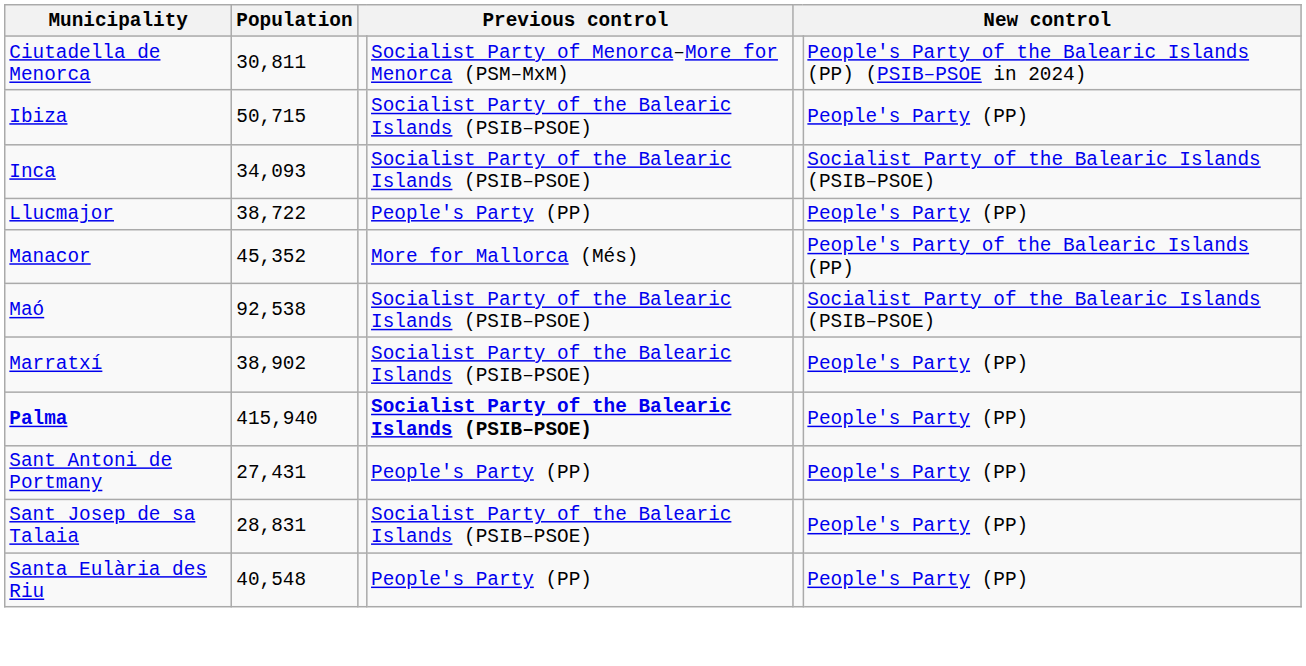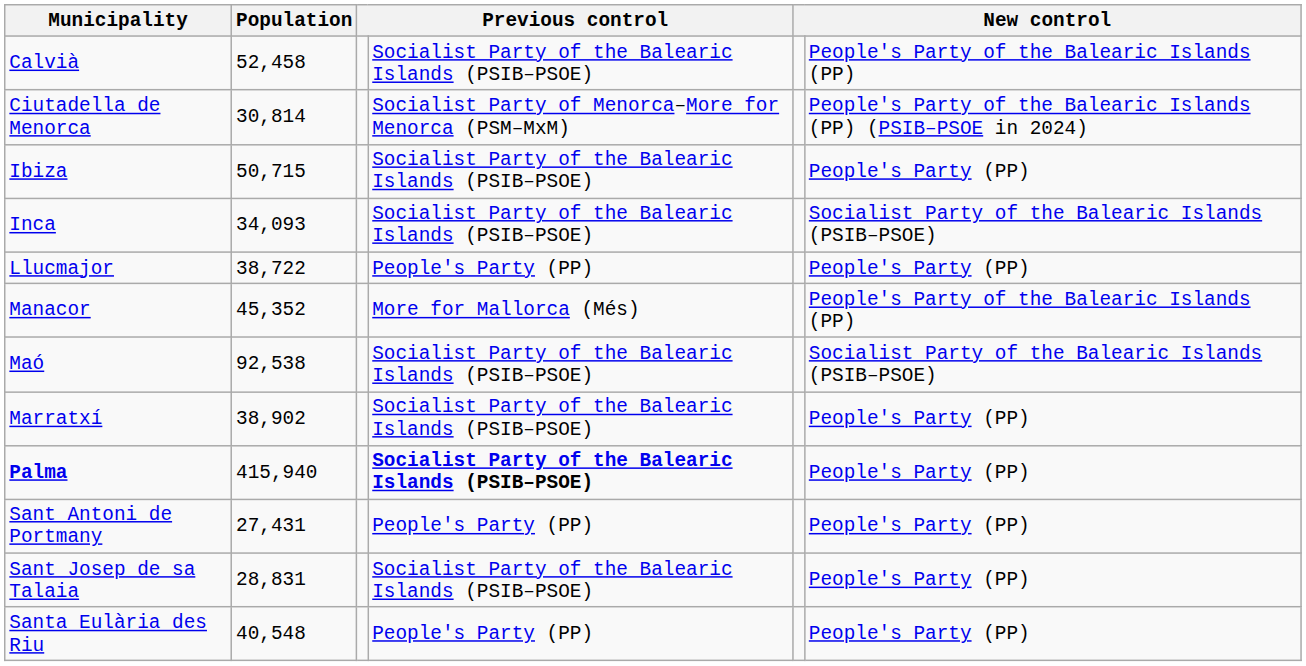+ row: (44, 63)
(271, 63) 30,811 -> (271, 117) 30,814
